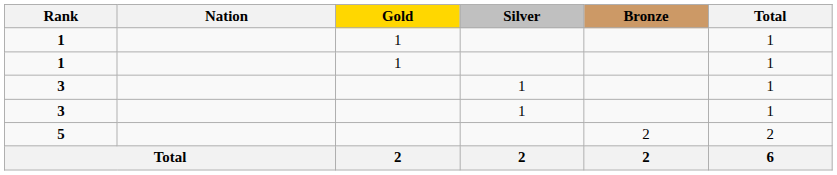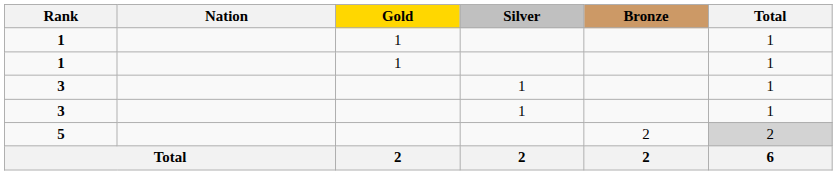(770, 134) no background -> (770, 134) lightgrey background
